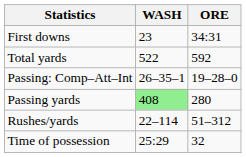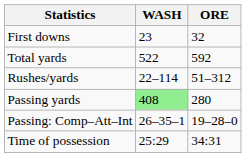(206, 36) 34:31 -> (198, 36) 32
rows swapped: (43, 120) <-> (70, 78)
(198, 141) 32 -> (206, 141) 34:31
